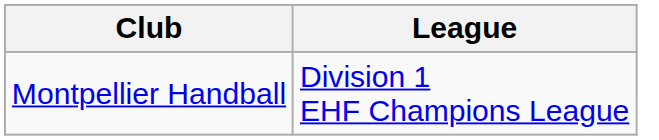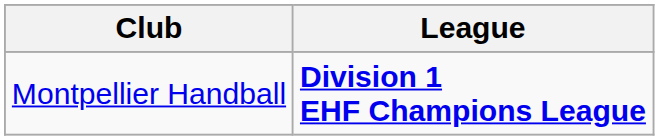(465, 92) normal -> (473, 92) bold
